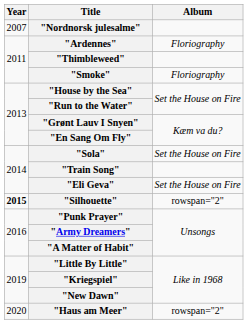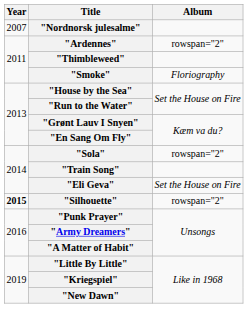(198, 43) Floriography -> (198, 43) rowspan="2"
(198, 153) Set the House on Fire -> (198, 153) rowspan="2"
- row: (91, 311)
